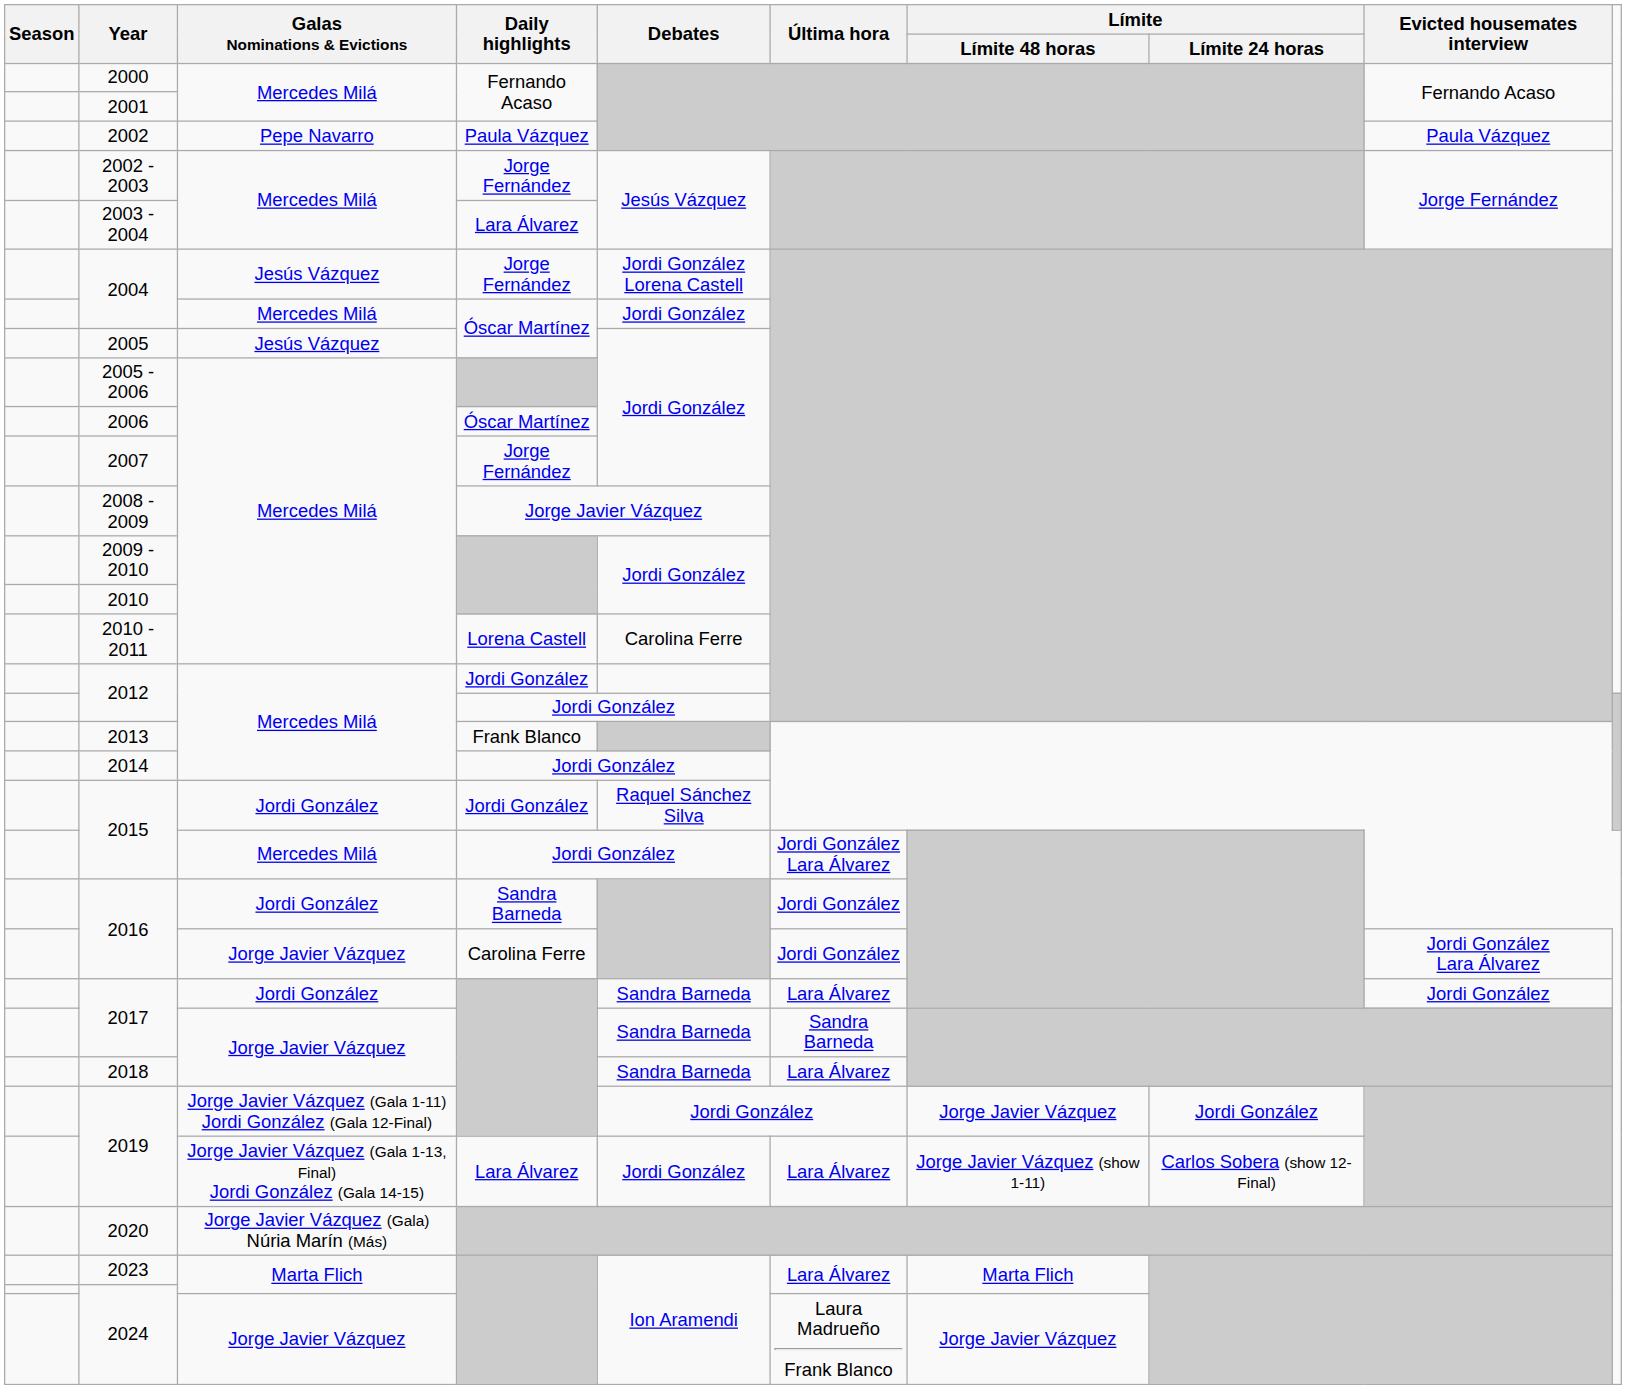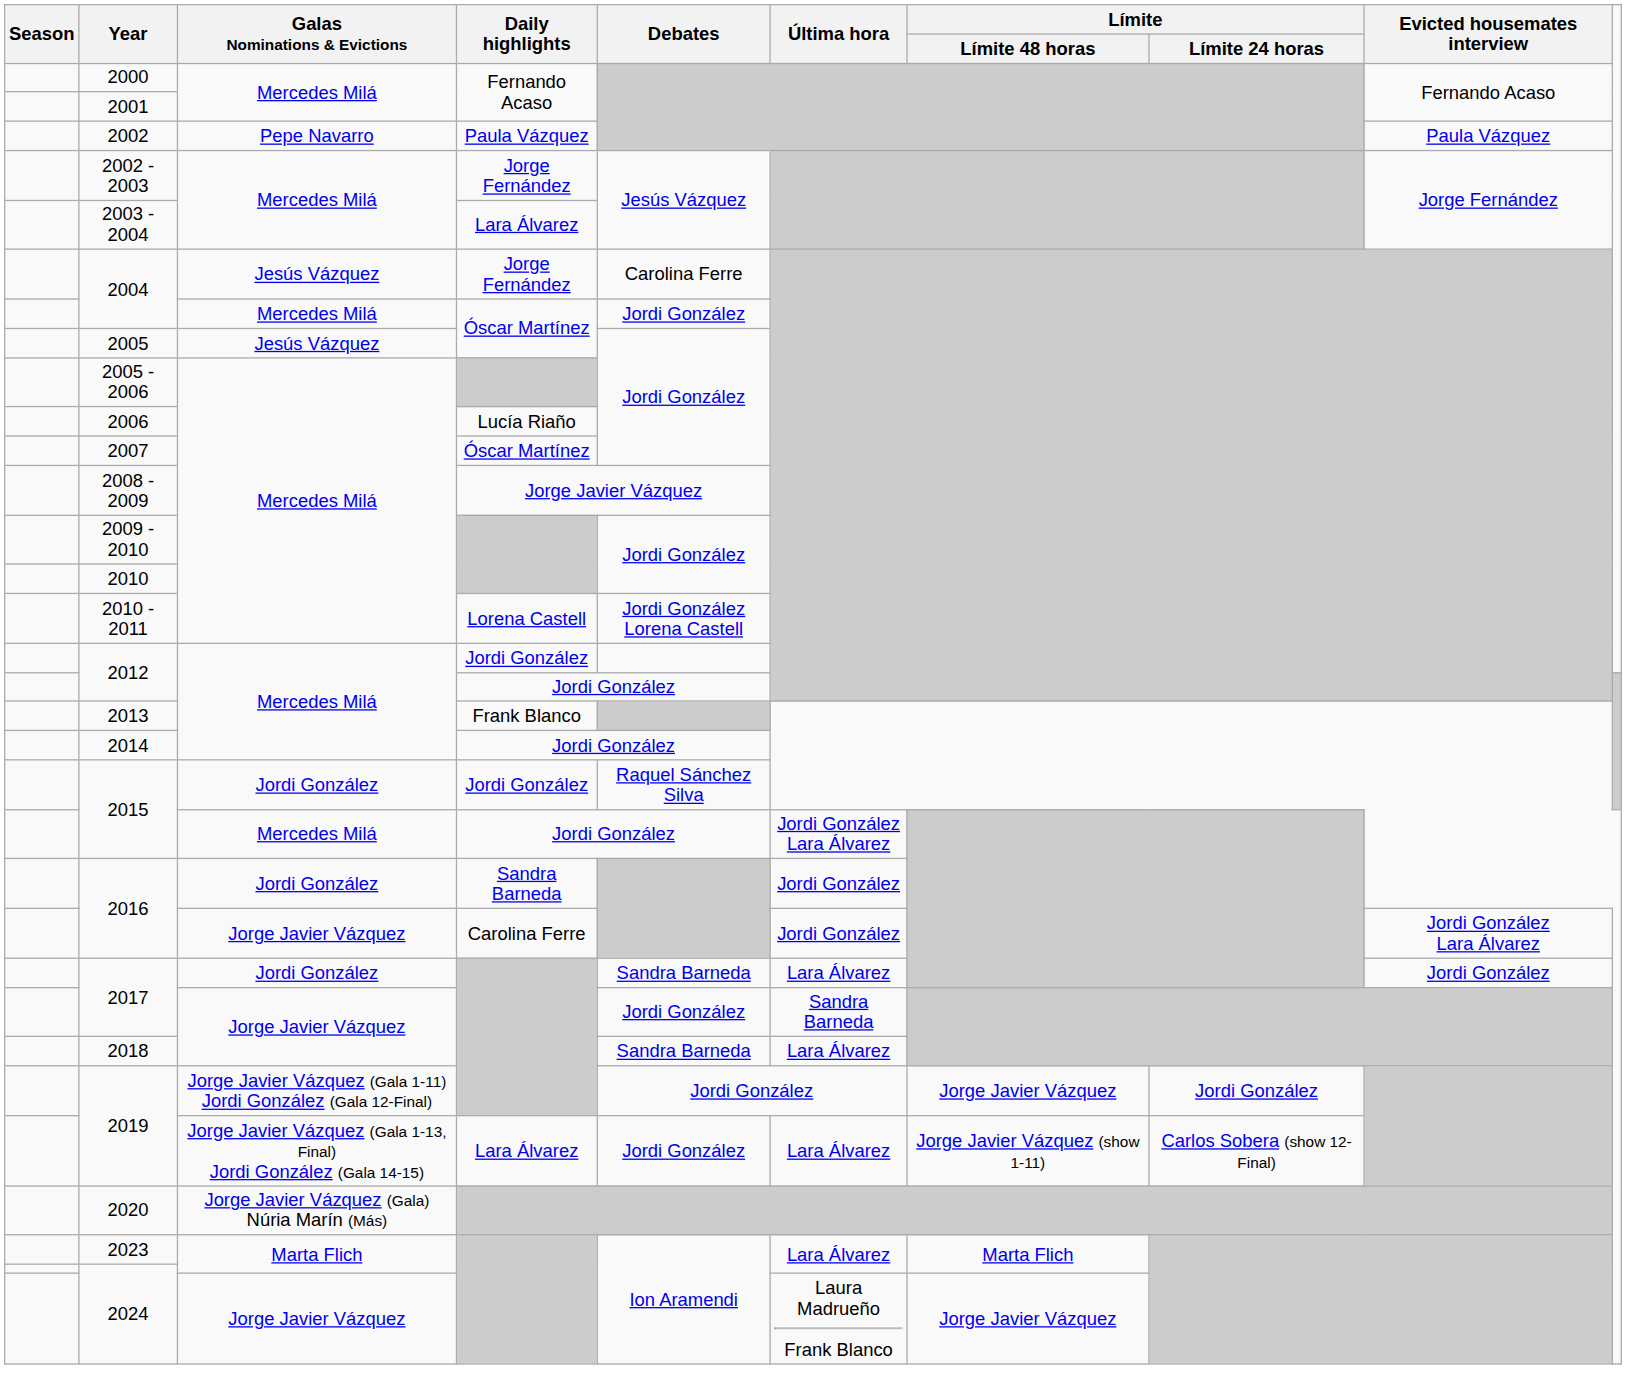(684, 275) Jordi González Lorena Castell -> (684, 275) Carolina Ferre
(527, 422) Óscar Martínez -> (527, 422) Lucía Riaño
(527, 461) Jorge Fernández -> (527, 451) Óscar Martínez
(684, 639) Carolina Ferre -> (684, 619) Jordi González Lorena Castell
(684, 1033) Sandra Barneda -> (684, 1012) Jordi González
